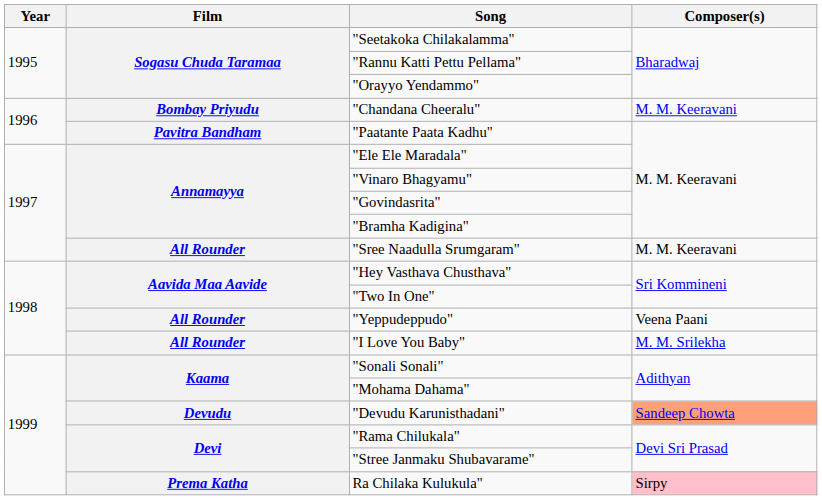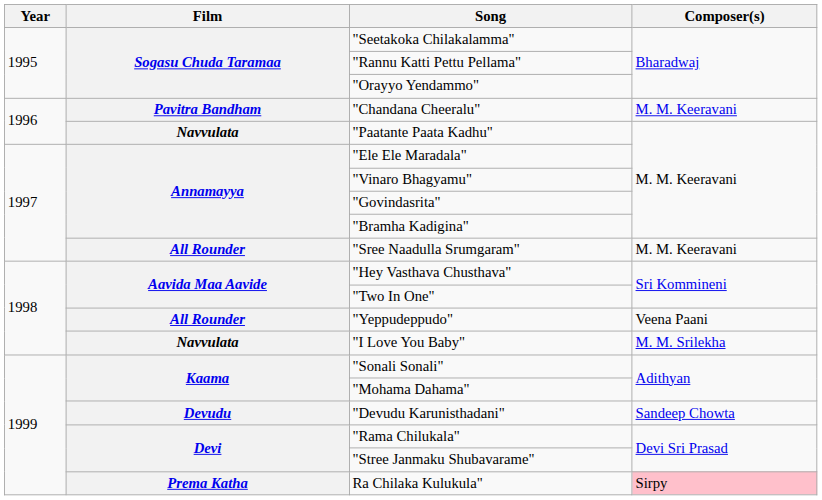(208, 109) Bombay Priyudu -> (208, 109) Pavitra Bandham
(208, 132) Pavitra Bandham -> (208, 132) Navvulata
(208, 343) All Rounder -> (208, 343) Navvulata
(685, 413) lightsalmon background -> (685, 413) no background
